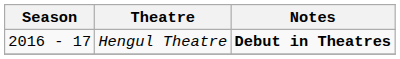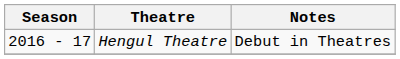(313, 42) bold -> (313, 42) normal
